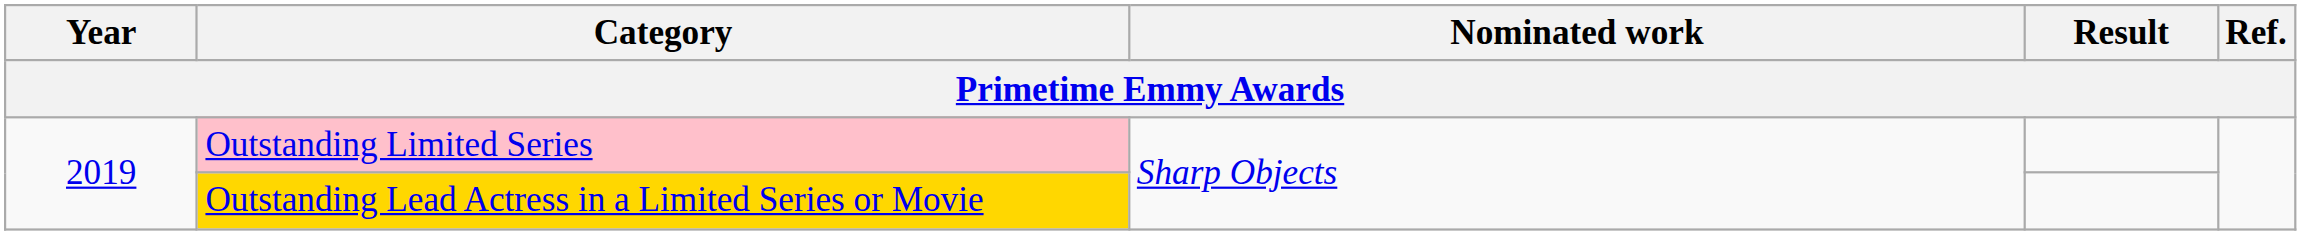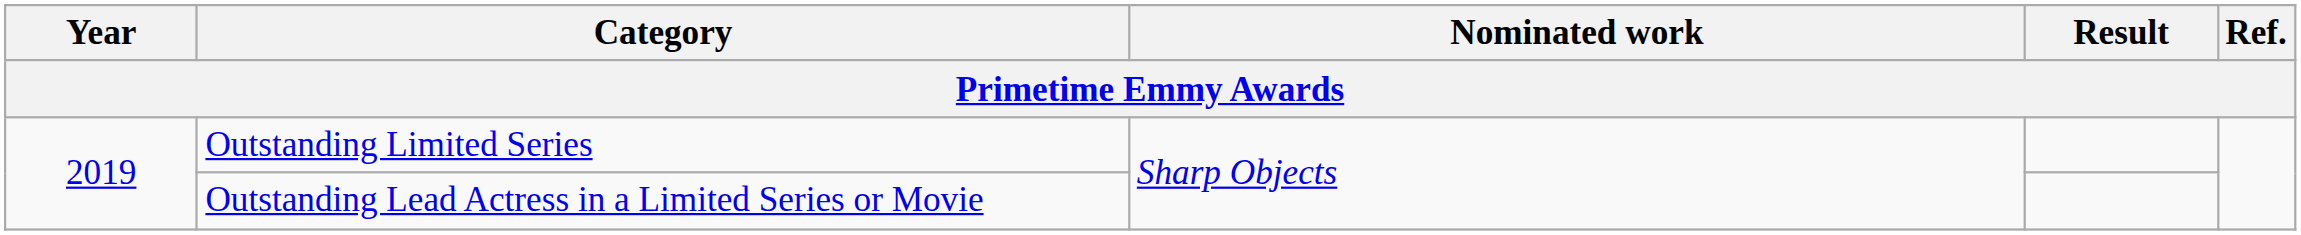(399, 144) pink background -> (399, 144) no background
(595, 199) gold background -> (595, 199) no background
